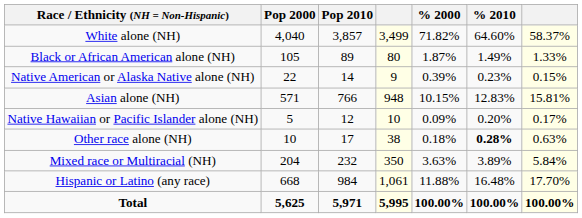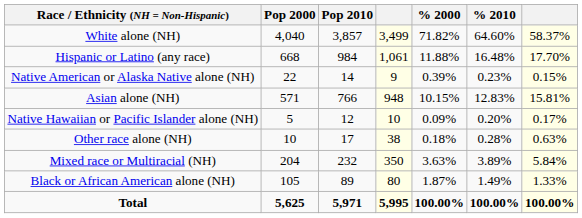rows swapped: (133, 56) <-> (133, 181)
(494, 139) bold -> (494, 139) normal
